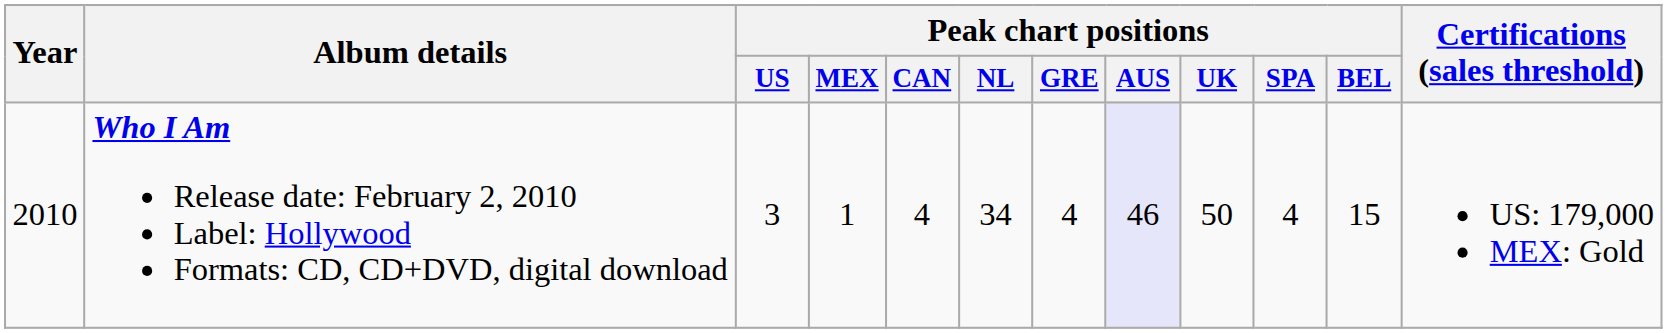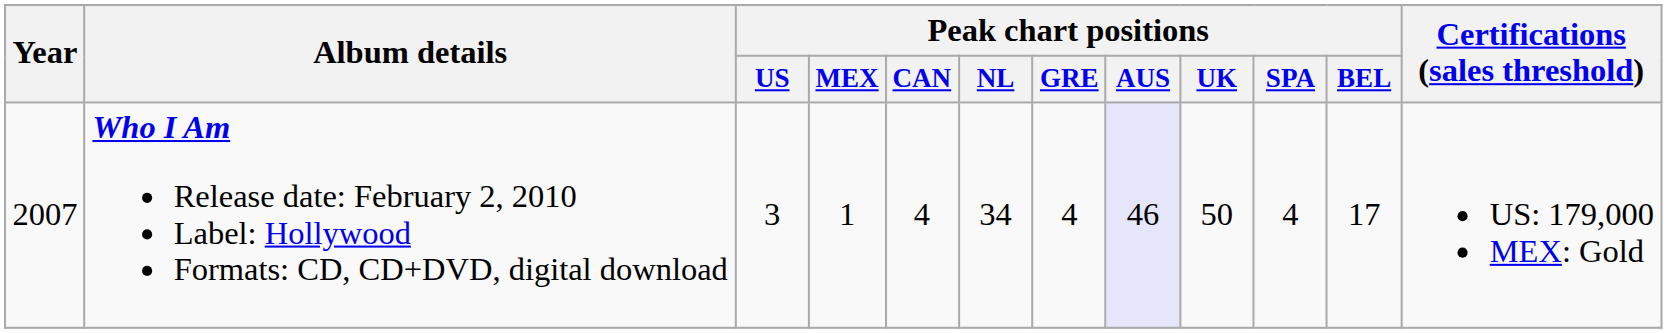(45, 214) 2010 -> (45, 214) 2007
(1364, 214) 15 -> (1364, 214) 17
